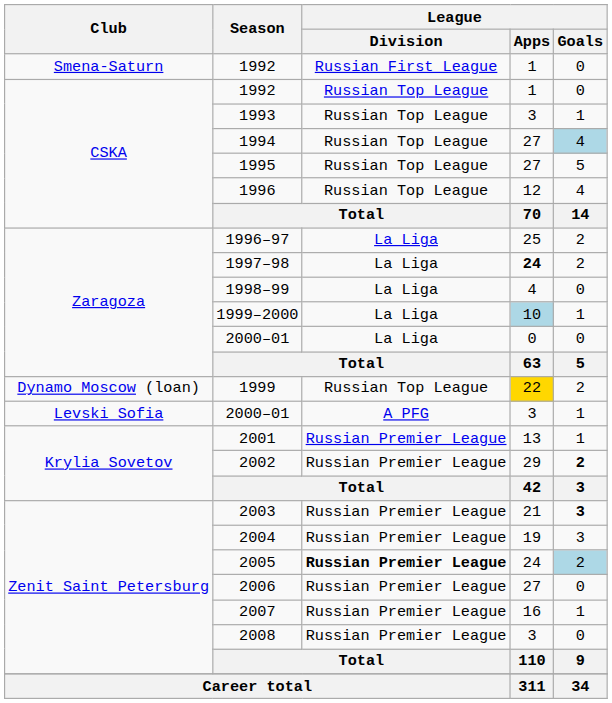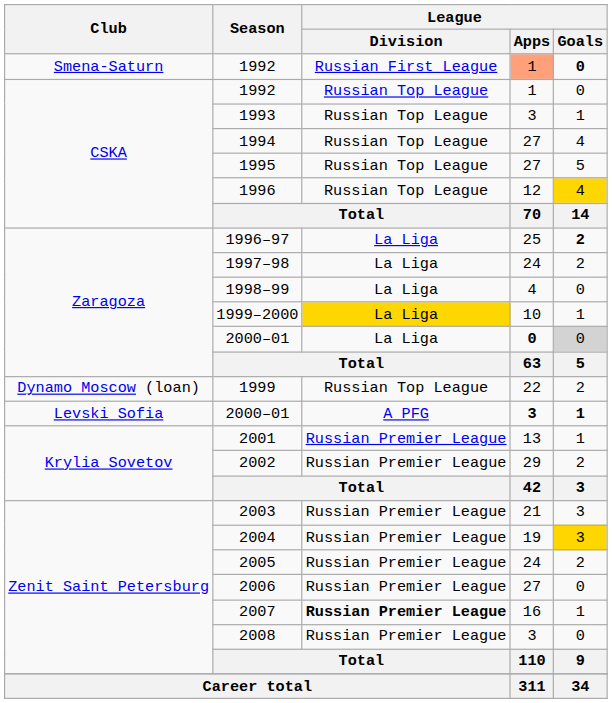(532, 67) no background -> (532, 67) lightsalmon background
(580, 67) normal -> (580, 67) bold
(580, 141) lightblue background -> (580, 141) no background
(580, 191) no background -> (580, 191) gold background
(580, 240) normal -> (580, 240) bold
(532, 265) bold -> (532, 265) normal
(406, 314) no background -> (406, 314) gold background
(532, 314) lightblue background -> (532, 314) no background
(532, 339) normal -> (532, 339) bold
(580, 339) no background -> (580, 339) lightgrey background
(532, 389) gold background -> (532, 389) no background
(532, 414) normal -> (532, 414) bold
(580, 414) normal -> (580, 414) bold
(580, 463) bold -> (580, 463) normal
(580, 513) bold -> (580, 513) normal
(580, 538) no background -> (580, 538) gold background
(406, 562) bold -> (406, 562) normal
(580, 562) lightblue background -> (580, 562) no background
(406, 612) normal -> (406, 612) bold
